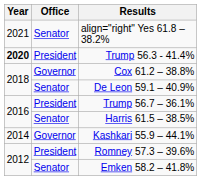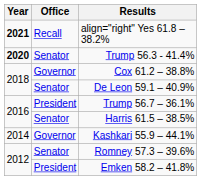(18, 34) normal -> (18, 34) bold
(51, 34) Senator -> (48, 34) Recall
(55, 55) President -> (51, 55) Senator
(55, 151) President -> (51, 151) Senator
(51, 167) Senator -> (55, 167) President
